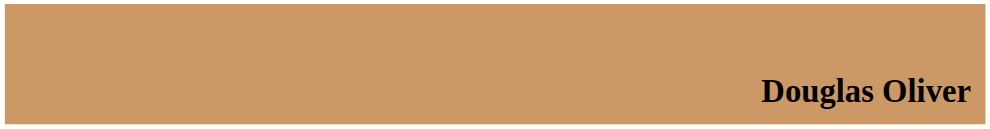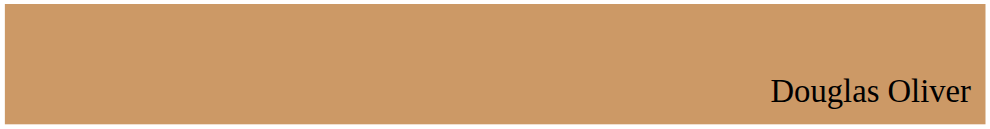(866, 90) bold -> (871, 90) normal
